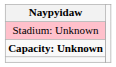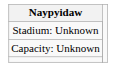(56, 30) pink background -> (56, 30) no background
(56, 48) bold -> (56, 48) normal
